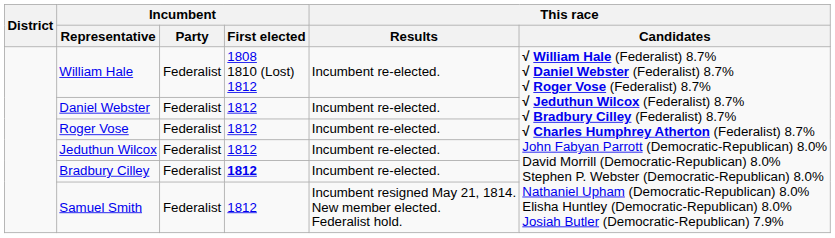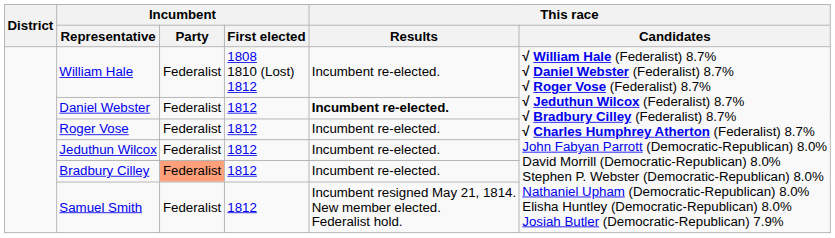(376, 108) normal -> (380, 108) bold
(192, 171) no background -> (192, 171) lightsalmon background
(242, 171) bold -> (242, 171) normal
